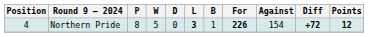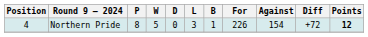(194, 25) bold -> (194, 25) normal
(240, 25) bold -> (240, 25) normal
(313, 25) bold -> (313, 25) normal
